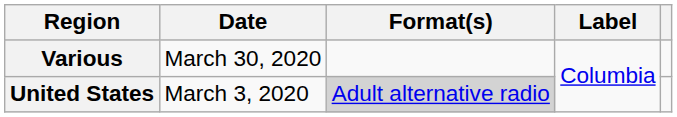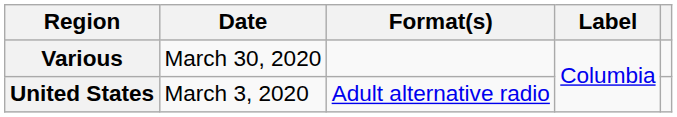(441, 93) lightgrey background -> (441, 93) no background
